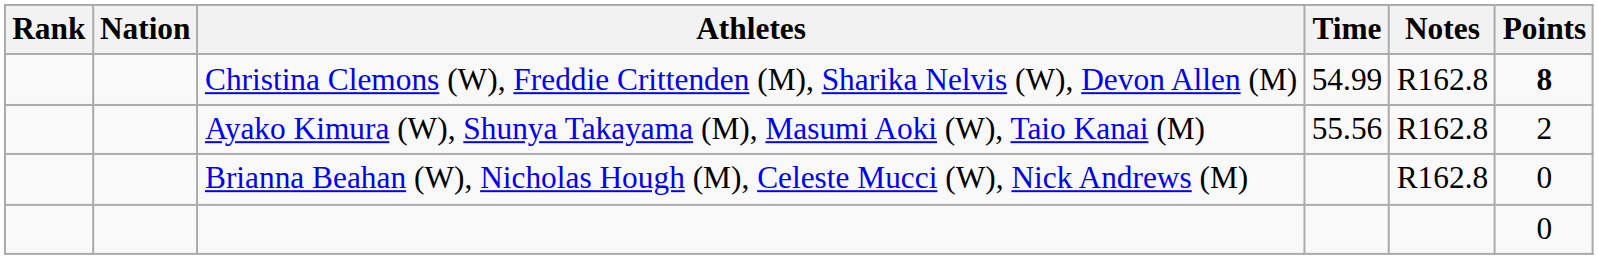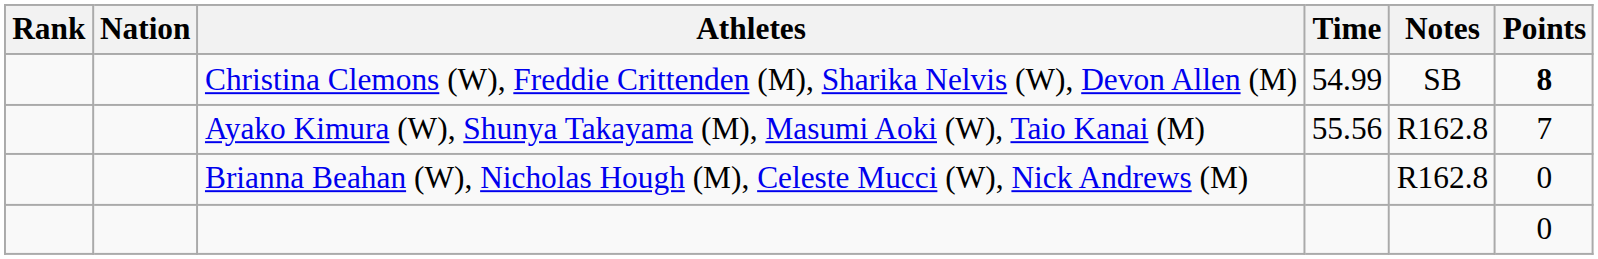(1442, 79) R162.8 -> (1442, 79) SB
(1544, 128) 2 -> (1544, 128) 7
